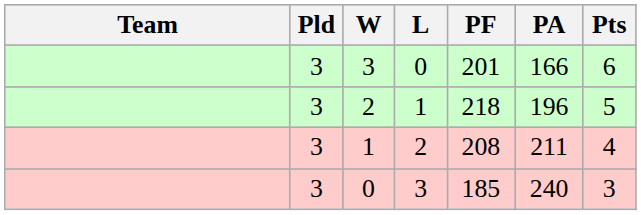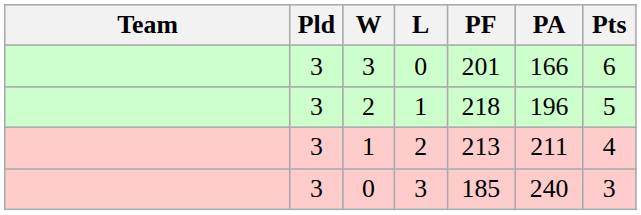(481, 147) 208 -> (481, 147) 213
